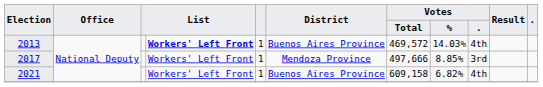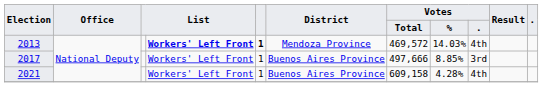(261, 43) normal -> (261, 43) bold
(326, 43) Buenos Aires Province -> (326, 43) Mendoza Province
(326, 58) Mendoza Province -> (326, 58) Buenos Aires Province
(449, 74) 6.82% -> (449, 74) 4.28%
